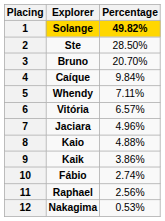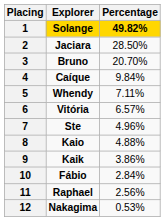(73, 45) Ste -> (73, 45) Jaciara
(73, 126) Jaciara -> (73, 126) Ste
(130, 175) 2.74% -> (130, 175) 2.84%
